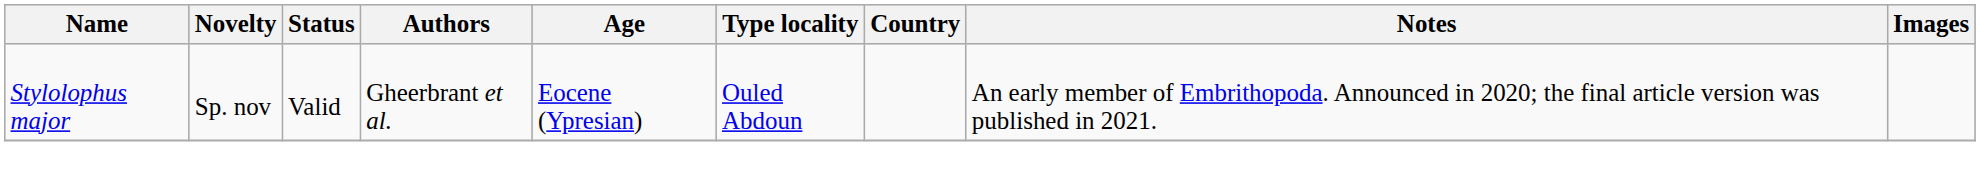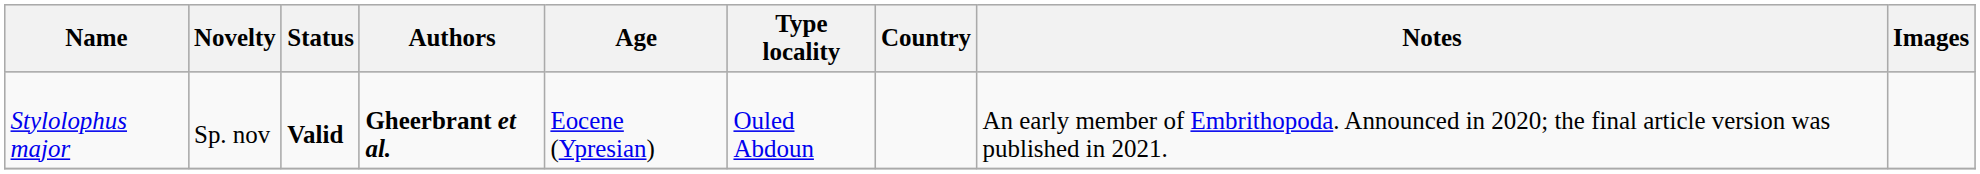(314, 105) normal -> (315, 134) bold
(434, 105) normal -> (441, 134) bold
